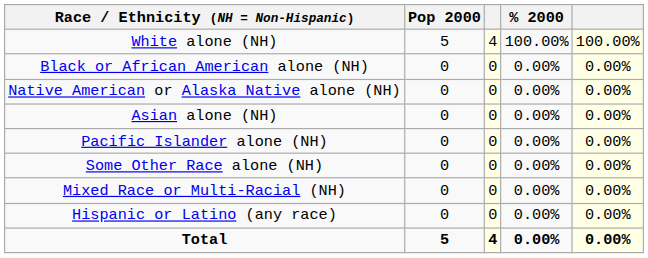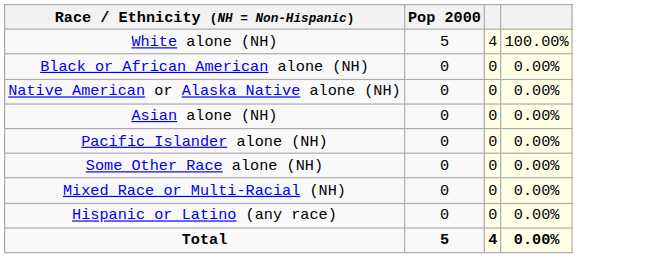- column: (537, 17)
